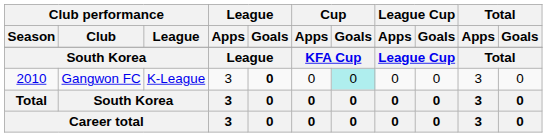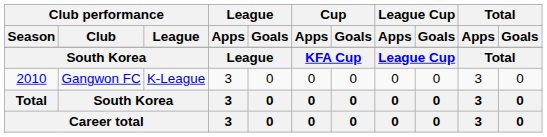(270, 79) bold -> (270, 79) normal
(353, 79) paleturquoise background -> (353, 79) no background
